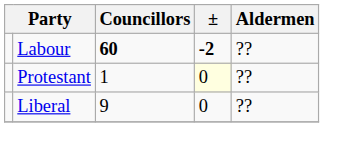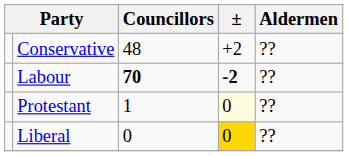+ row: (66, 48)
(109, 48) 60 -> (132, 77) 70
(104, 106) 9 -> (127, 135) 0
(203, 106) no background -> (227, 135) gold background
